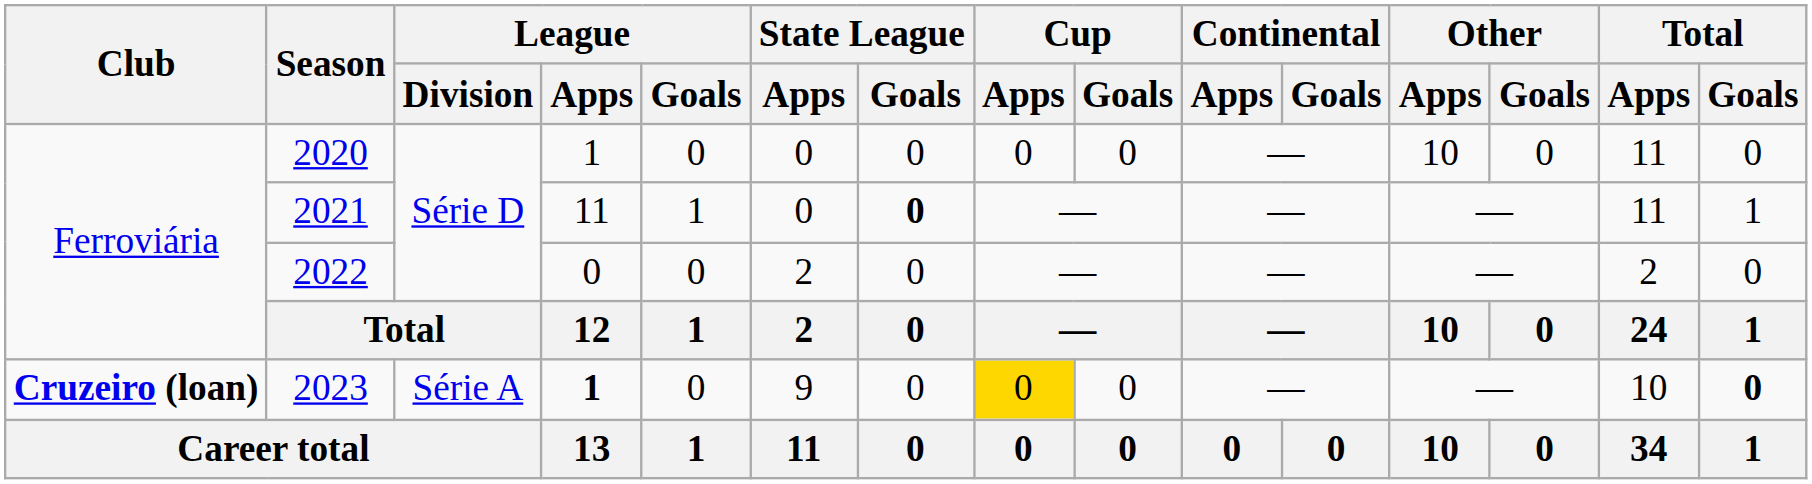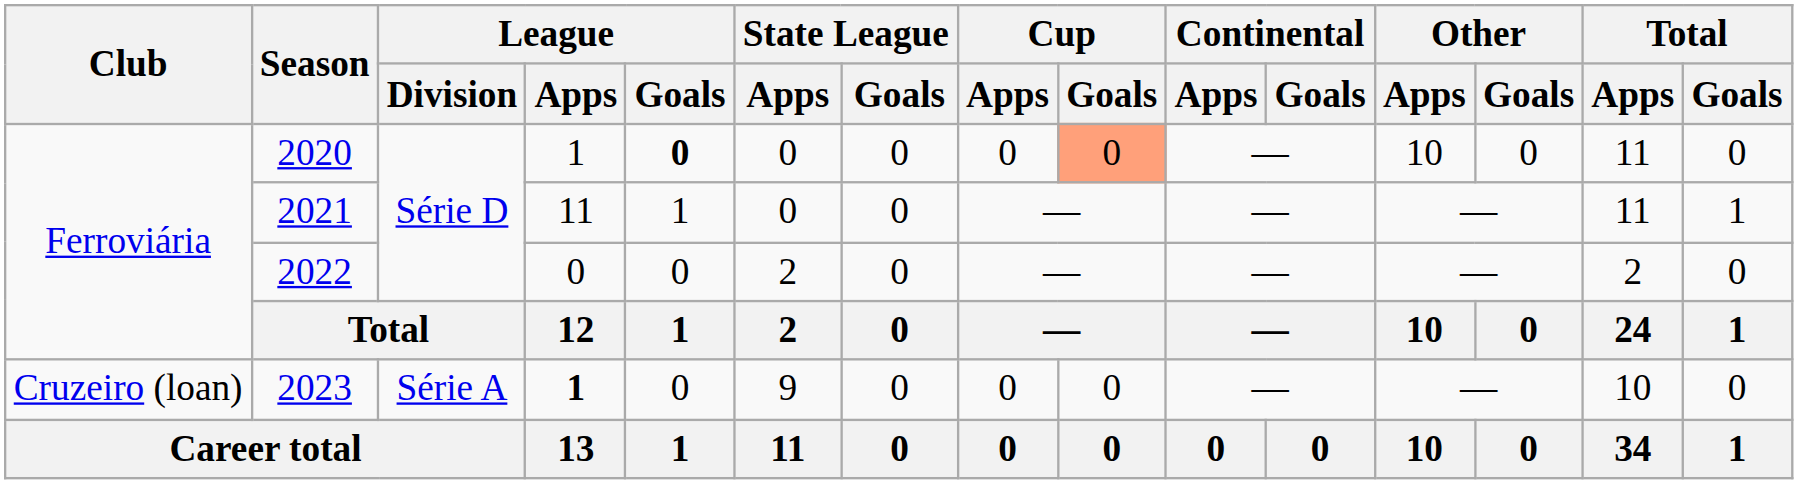(696, 152) normal -> (680, 152) bold
(1128, 152) no background -> (1112, 152) lightsalmon background
(915, 211) bold -> (899, 211) normal
(136, 388) bold -> (128, 388) normal
(1023, 388) gold background -> (1008, 388) no background
(1753, 388) bold -> (1737, 388) normal
